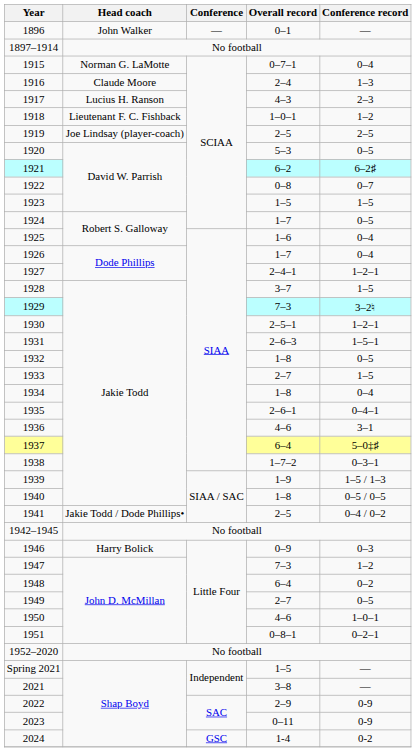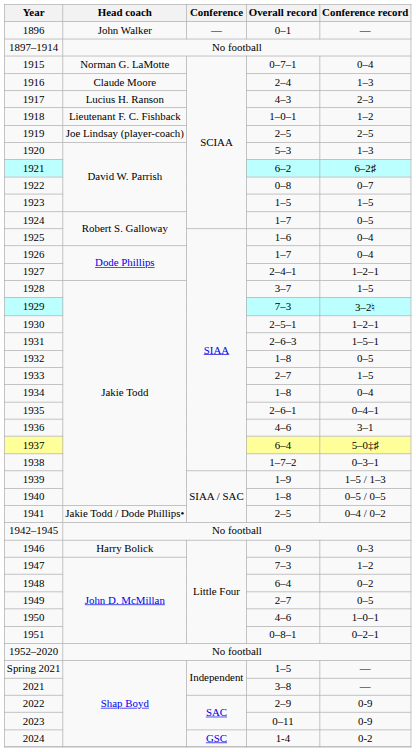(365, 151) 0–5 -> (365, 151) 1–3
